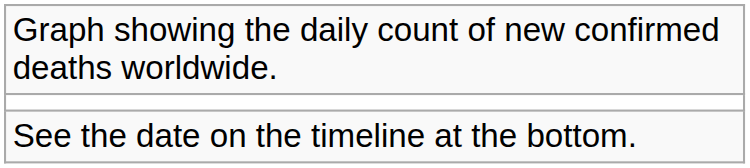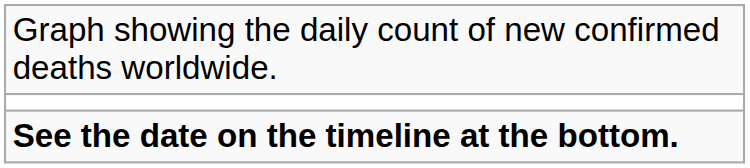(325, 135) normal -> (346, 135) bold
